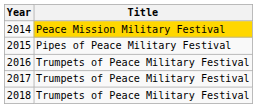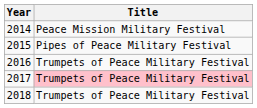(131, 29) gold background -> (131, 29) no background
(143, 79) no background -> (143, 79) pink background
